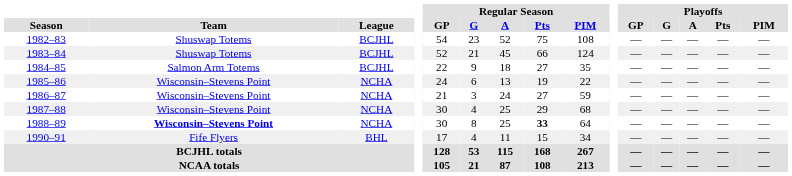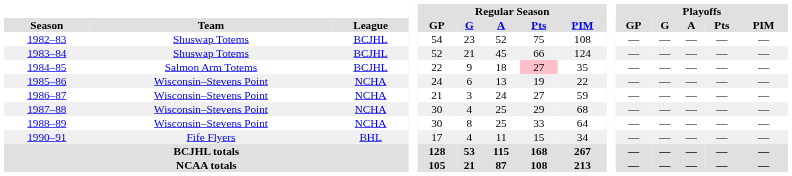(542, 67) no background -> (539, 67) pink background
(214, 123) bold -> (211, 123) normal
(542, 123) bold -> (539, 123) normal
